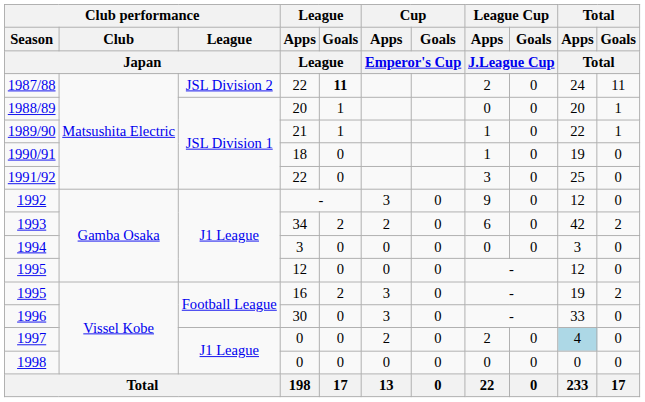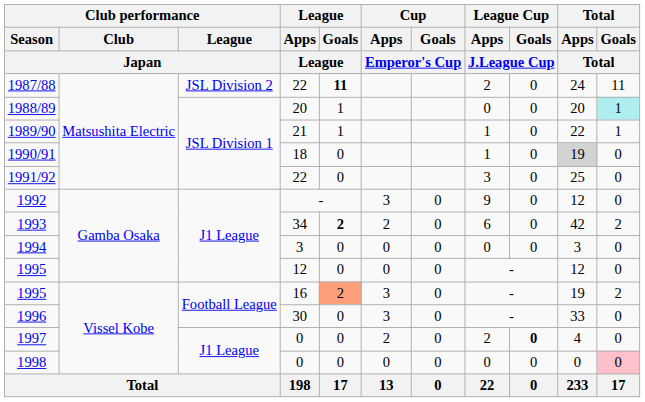(618, 108) no background -> (618, 108) paleturquoise background
(577, 154) no background -> (577, 154) lightgrey background
(340, 223) normal -> (340, 223) bold
(340, 293) no background -> (340, 293) lightsalmon background
(534, 339) normal -> (534, 339) bold
(577, 339) lightblue background -> (577, 339) no background
(618, 362) no background -> (618, 362) pink background
